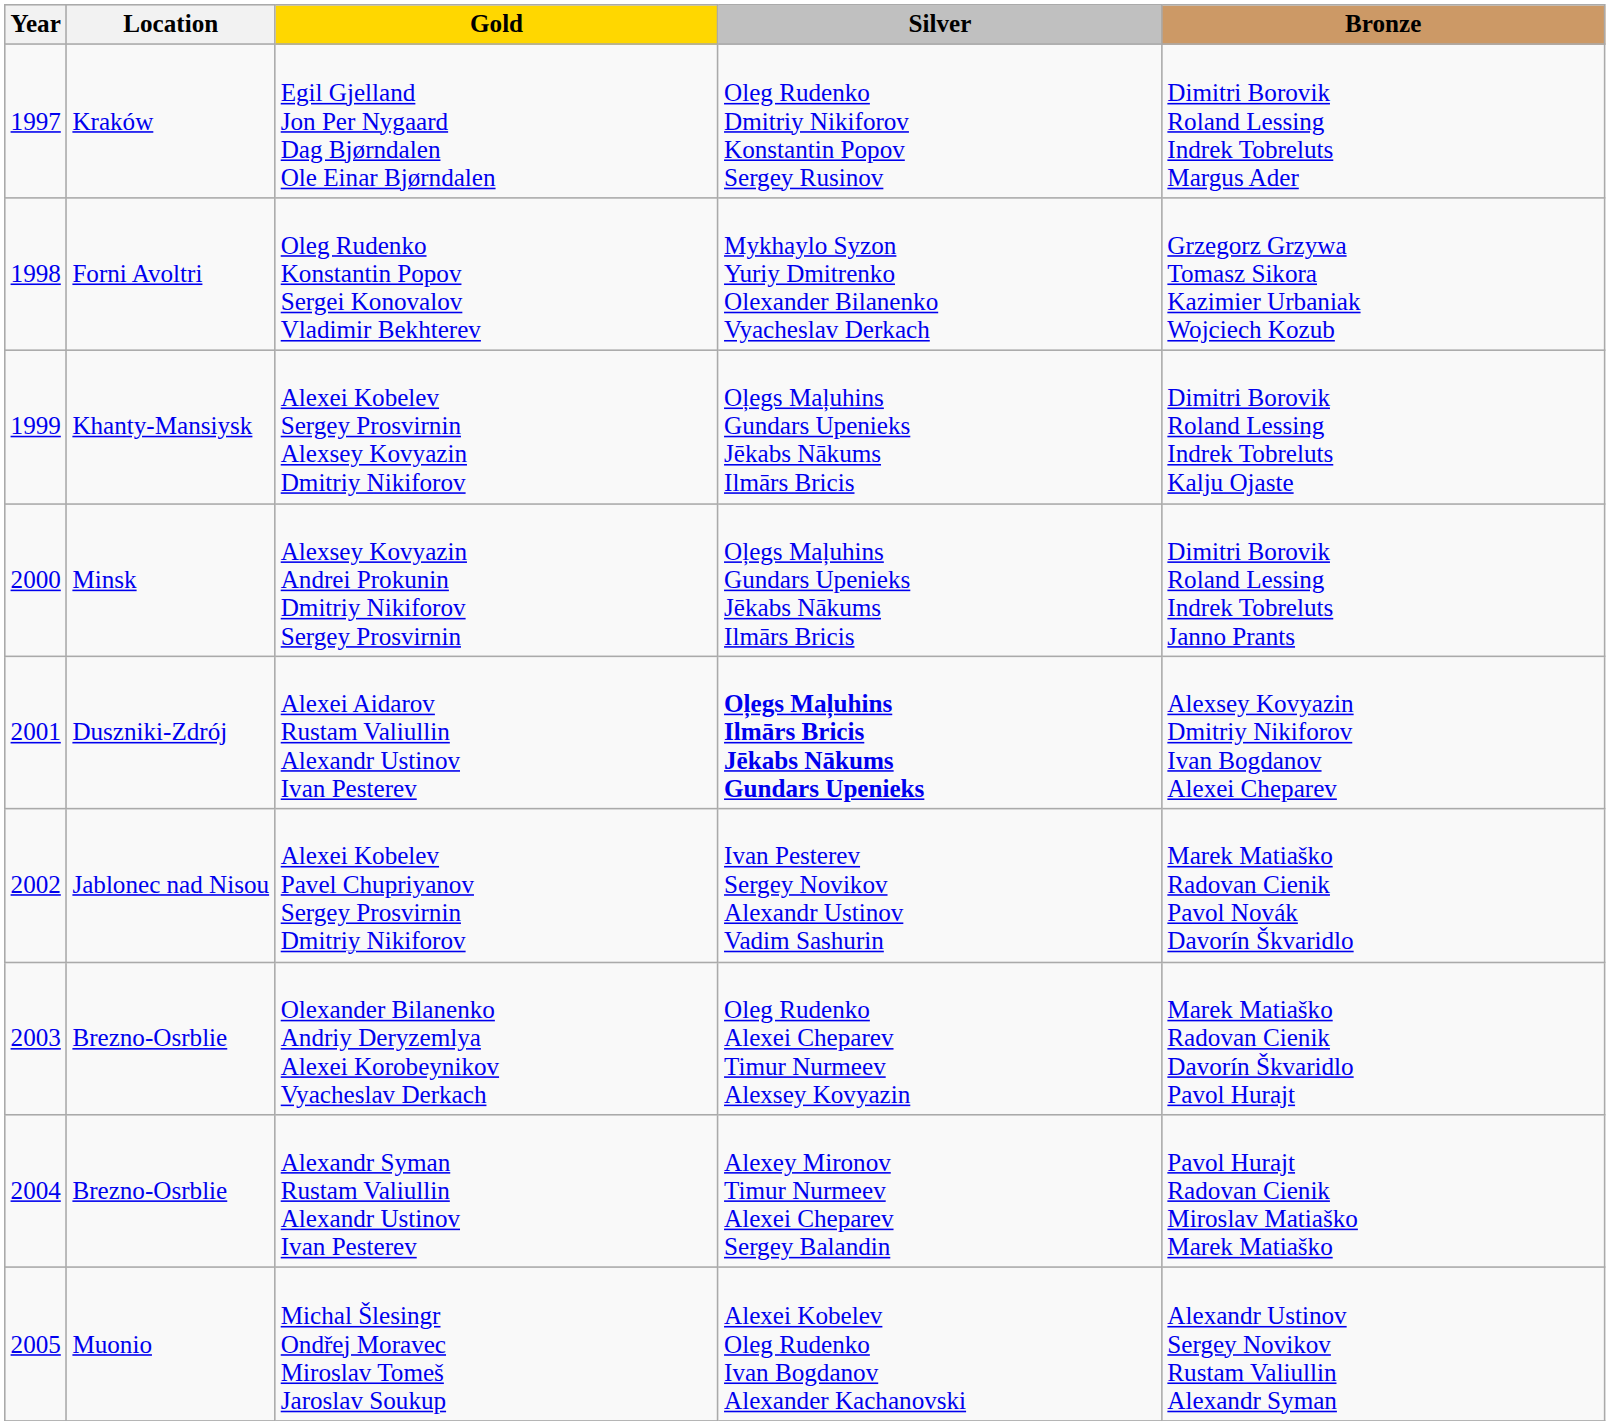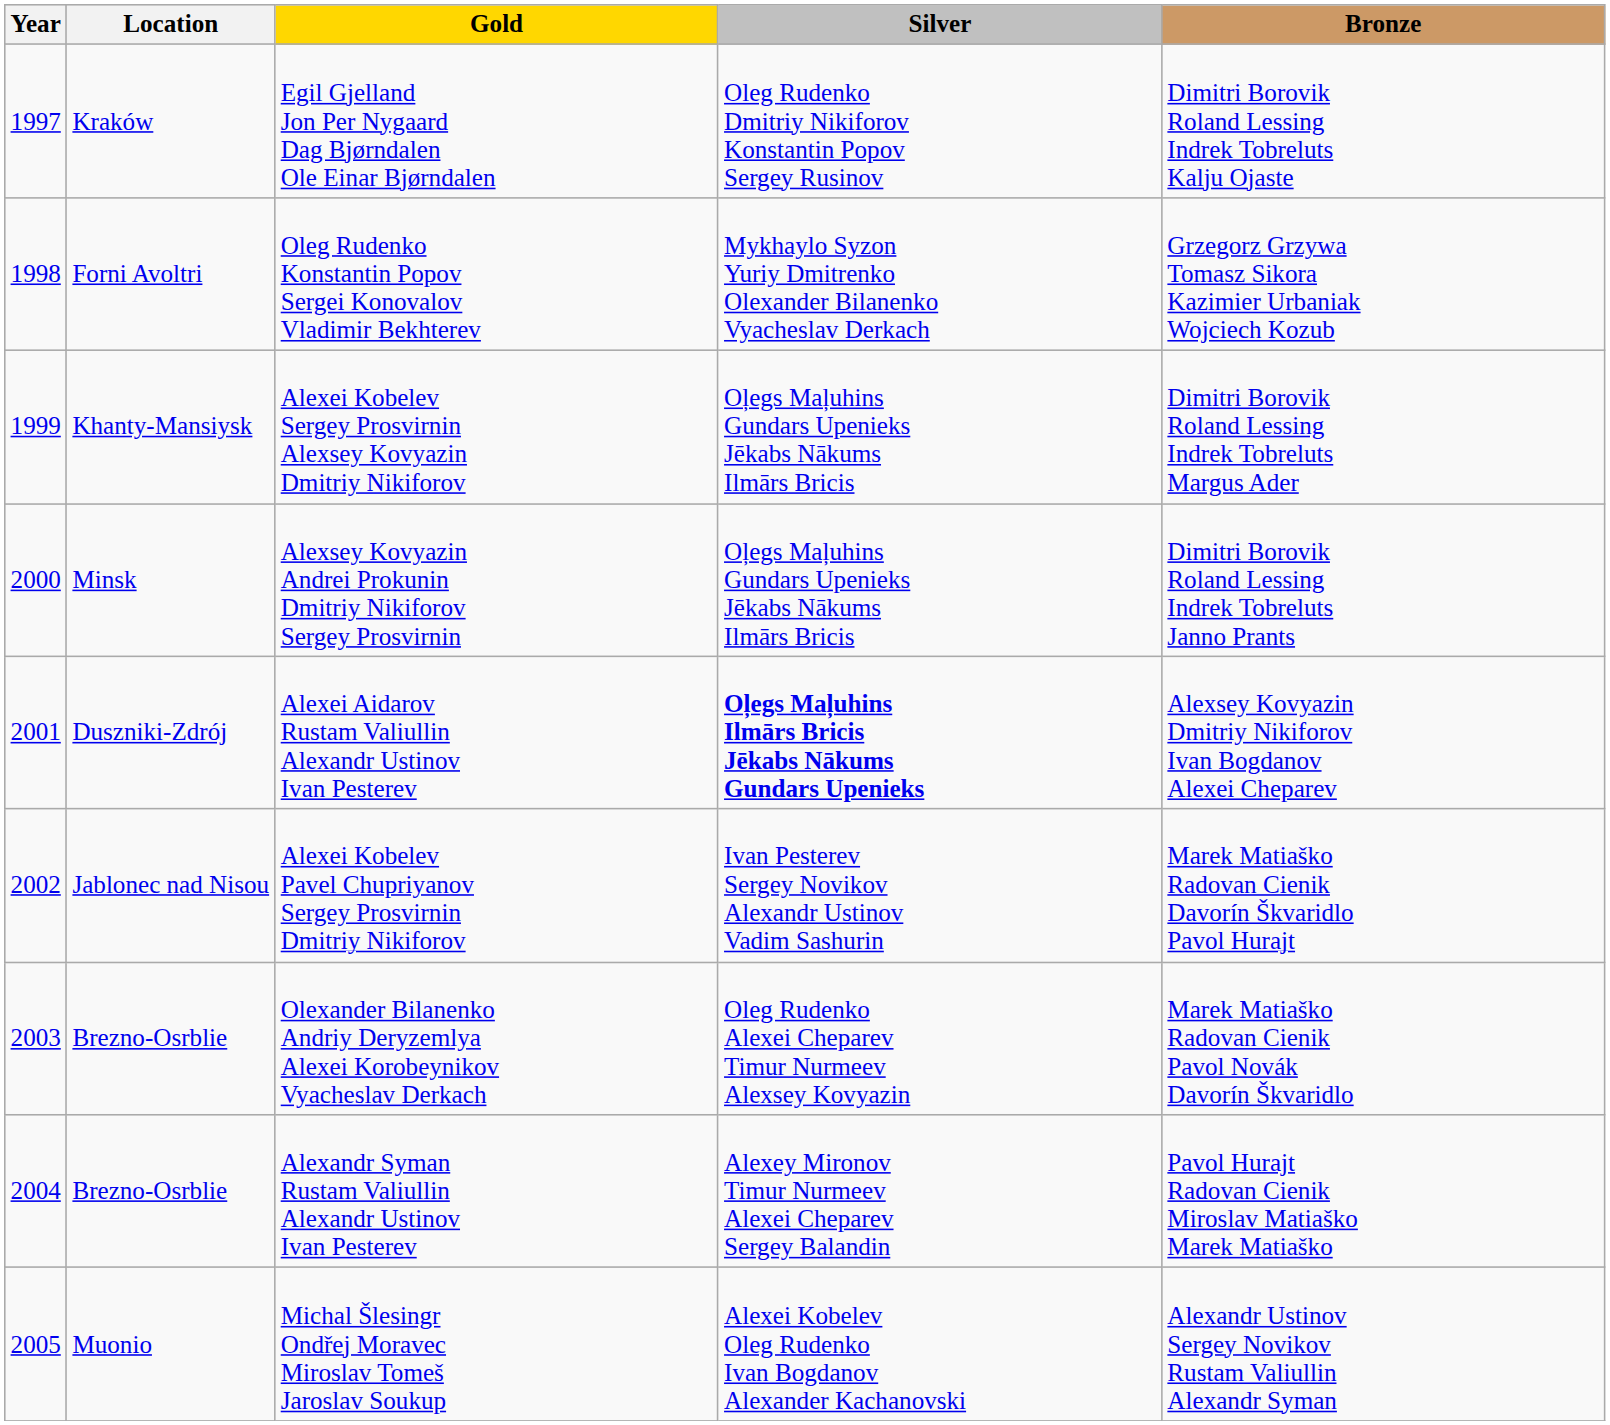(1250, 134) Dimitri Borovik Roland Lessing Indrek Tobreluts Margus Ader -> (1250, 134) Dimitri Borovik Roland Lessing Indrek Tobreluts Kalju Ojaste
(1250, 440) Dimitri Borovik Roland Lessing Indrek Tobreluts Kalju Ojaste -> (1250, 440) Dimitri Borovik Roland Lessing Indrek Tobreluts Margus Ader
(1261, 899) Marek Matiaško Radovan Cienik Pavol Novák Davorín Škvaridlo -> (1261, 899) Marek Matiaško Radovan Cienik Davorín Škvaridlo Pavol Hurajt
(1261, 1052) Marek Matiaško Radovan Cienik Davorín Škvaridlo Pavol Hurajt -> (1261, 1052) Marek Matiaško Radovan Cienik Pavol Novák Davorín Škvaridlo
